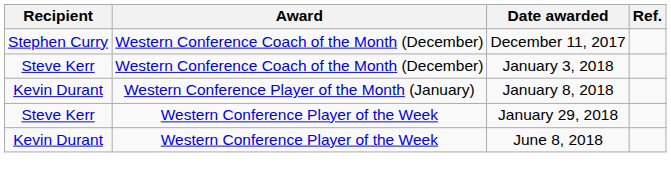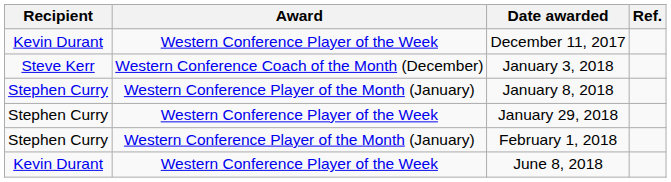(58, 41) Stephen Curry -> (58, 41) Kevin Durant
(299, 41) Western Conference Coach of the Month (December) -> (299, 41) Western Conference Player of the Week
(58, 90) Kevin Durant -> (58, 90) Stephen Curry
(58, 115) Steve Kerr -> (58, 115) Stephen Curry
+ row: (558, 139)
